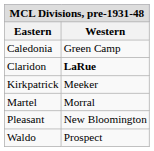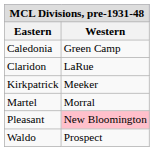(80, 66) bold -> (79, 66) normal
(105, 119) no background -> (105, 119) pink background
